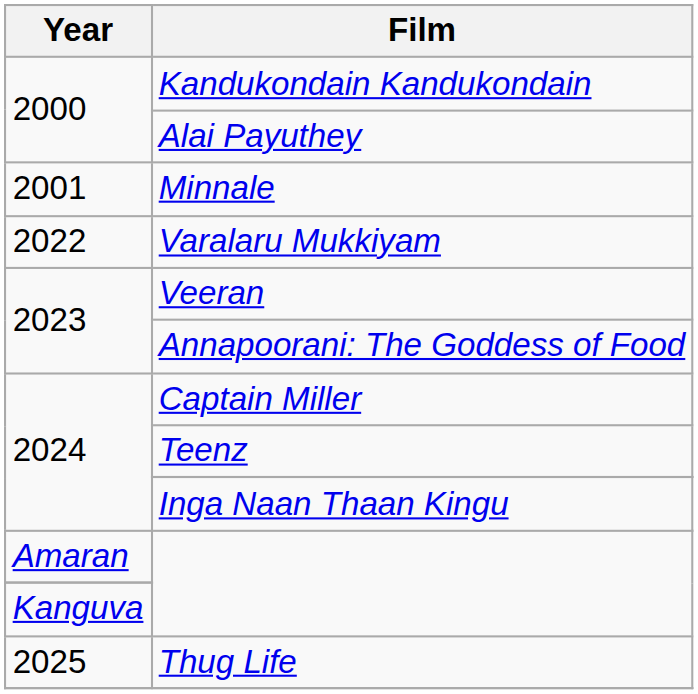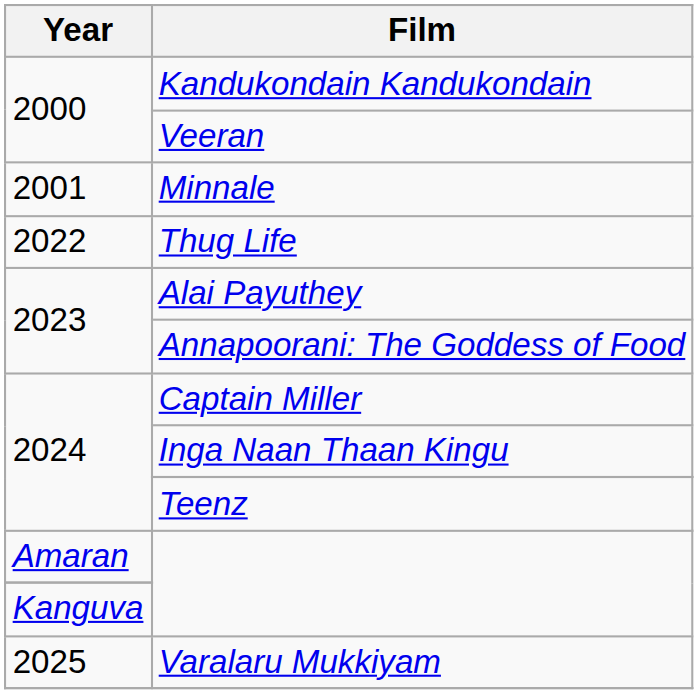(260, 135) Alai Payuthey -> (211, 135) Veeran
(300, 240) Varalaru Mukkiyam -> (228, 240) Thug Life
(211, 293) Veeran -> (260, 293) Alai Payuthey
(203, 450) Teenz -> (334, 450) Inga Naan Thaan Kingu
(334, 503) Inga Naan Thaan Kingu -> (203, 503) Teenz
(228, 661) Thug Life -> (300, 661) Varalaru Mukkiyam
